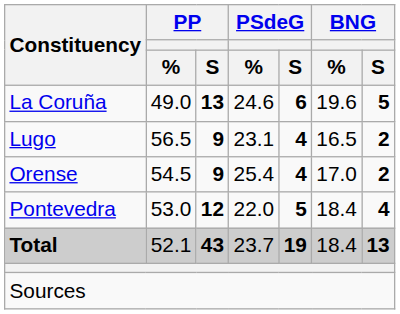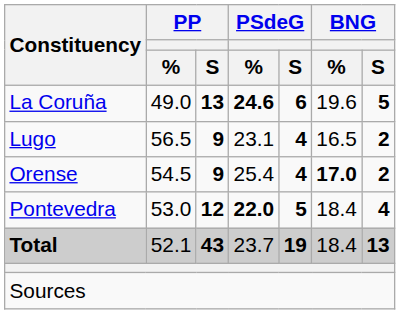(254, 103) normal -> (254, 103) bold
(337, 174) normal -> (337, 174) bold
(254, 209) normal -> (254, 209) bold
